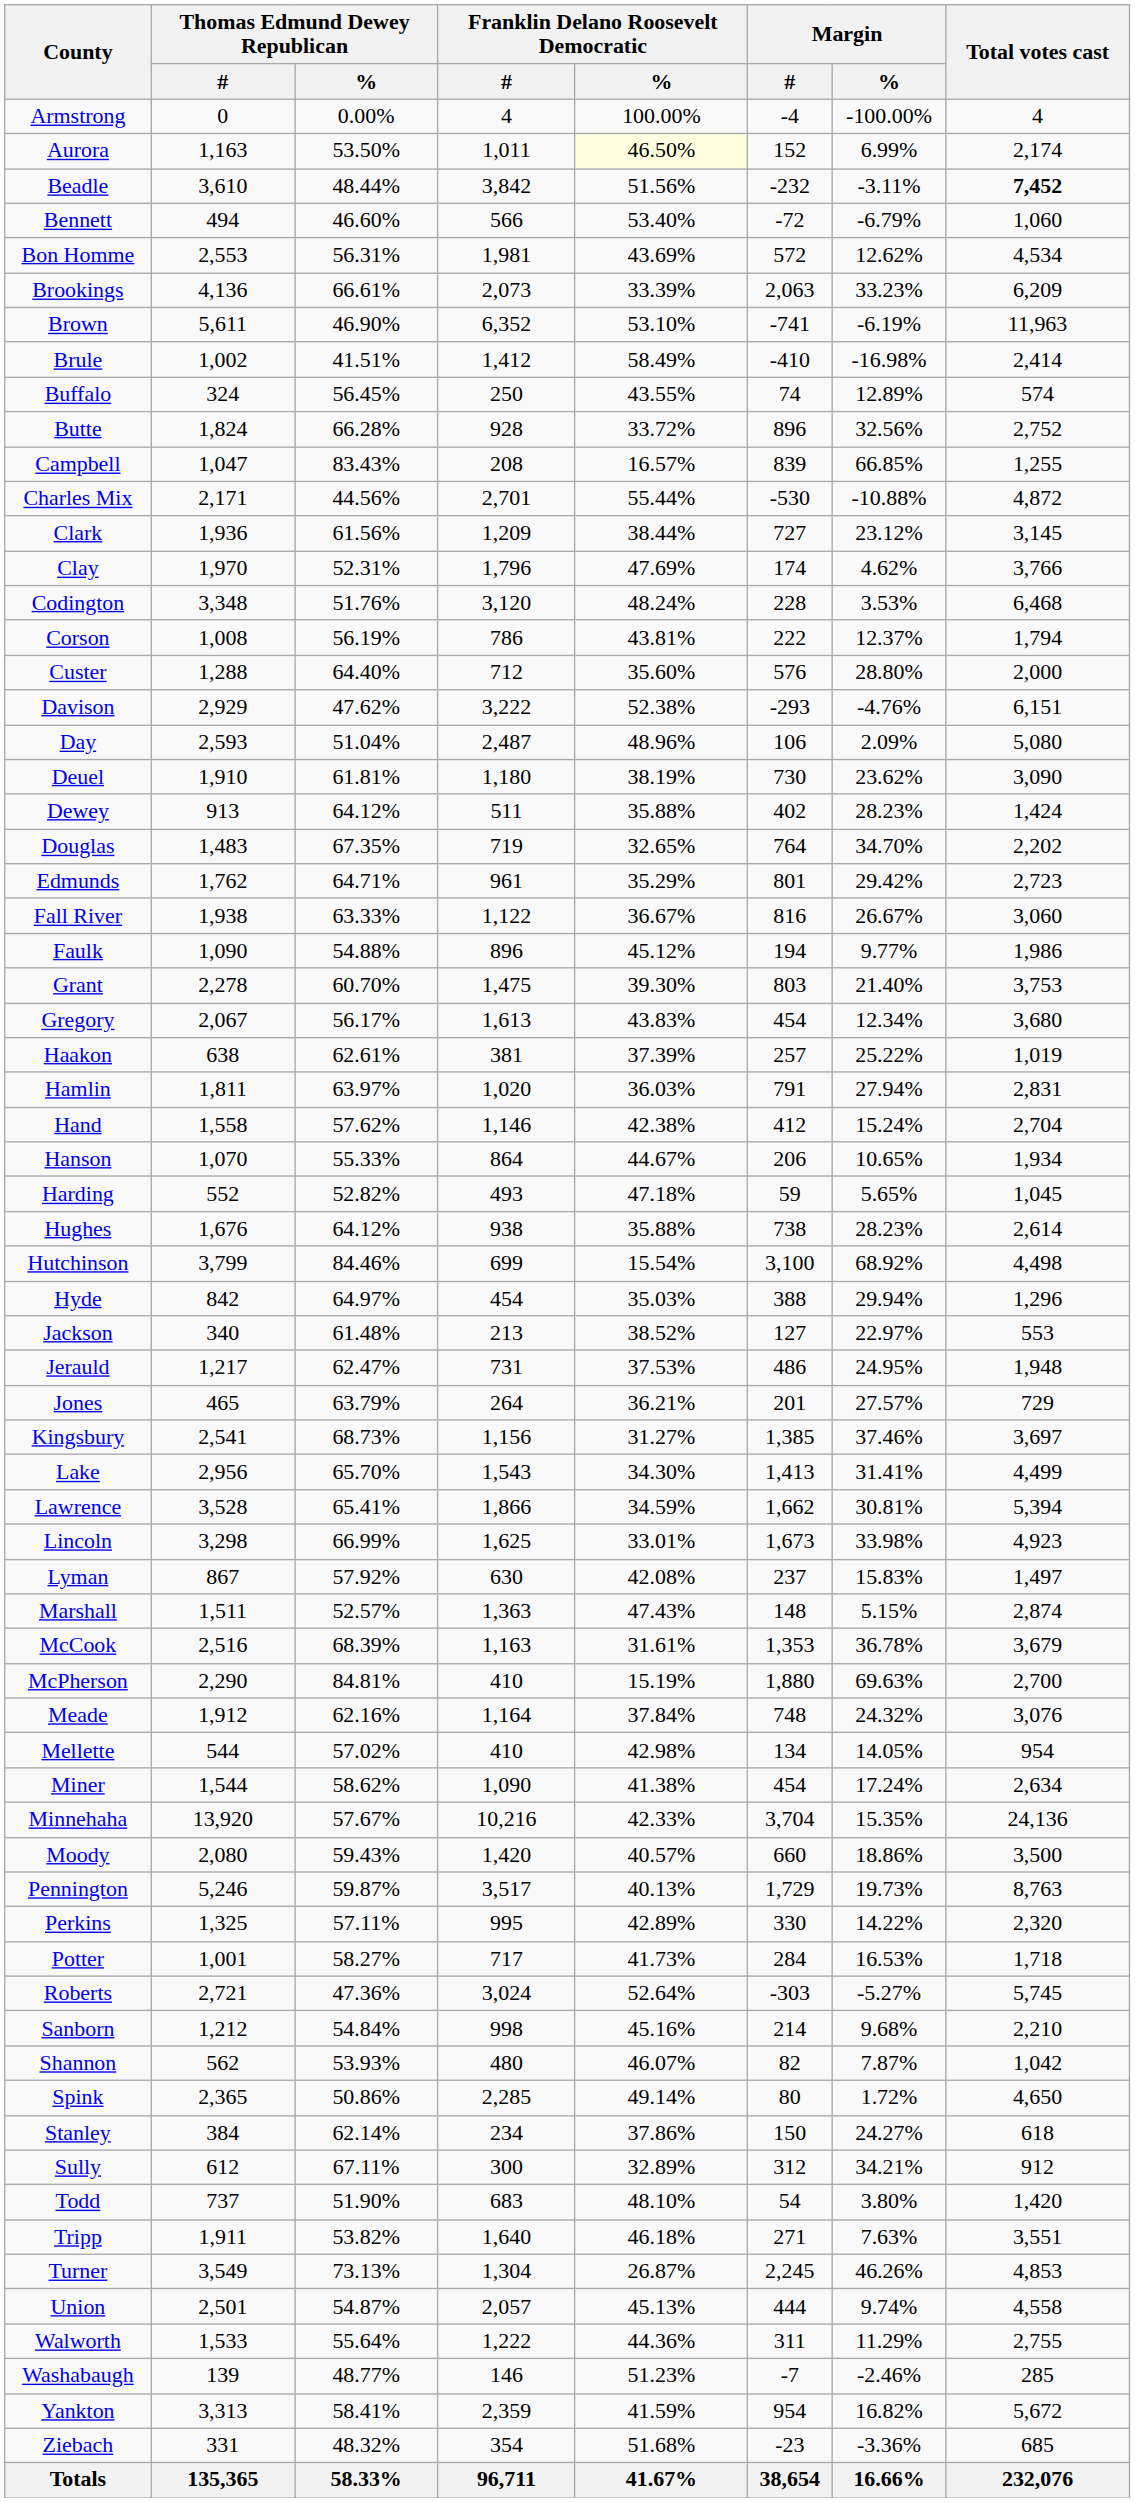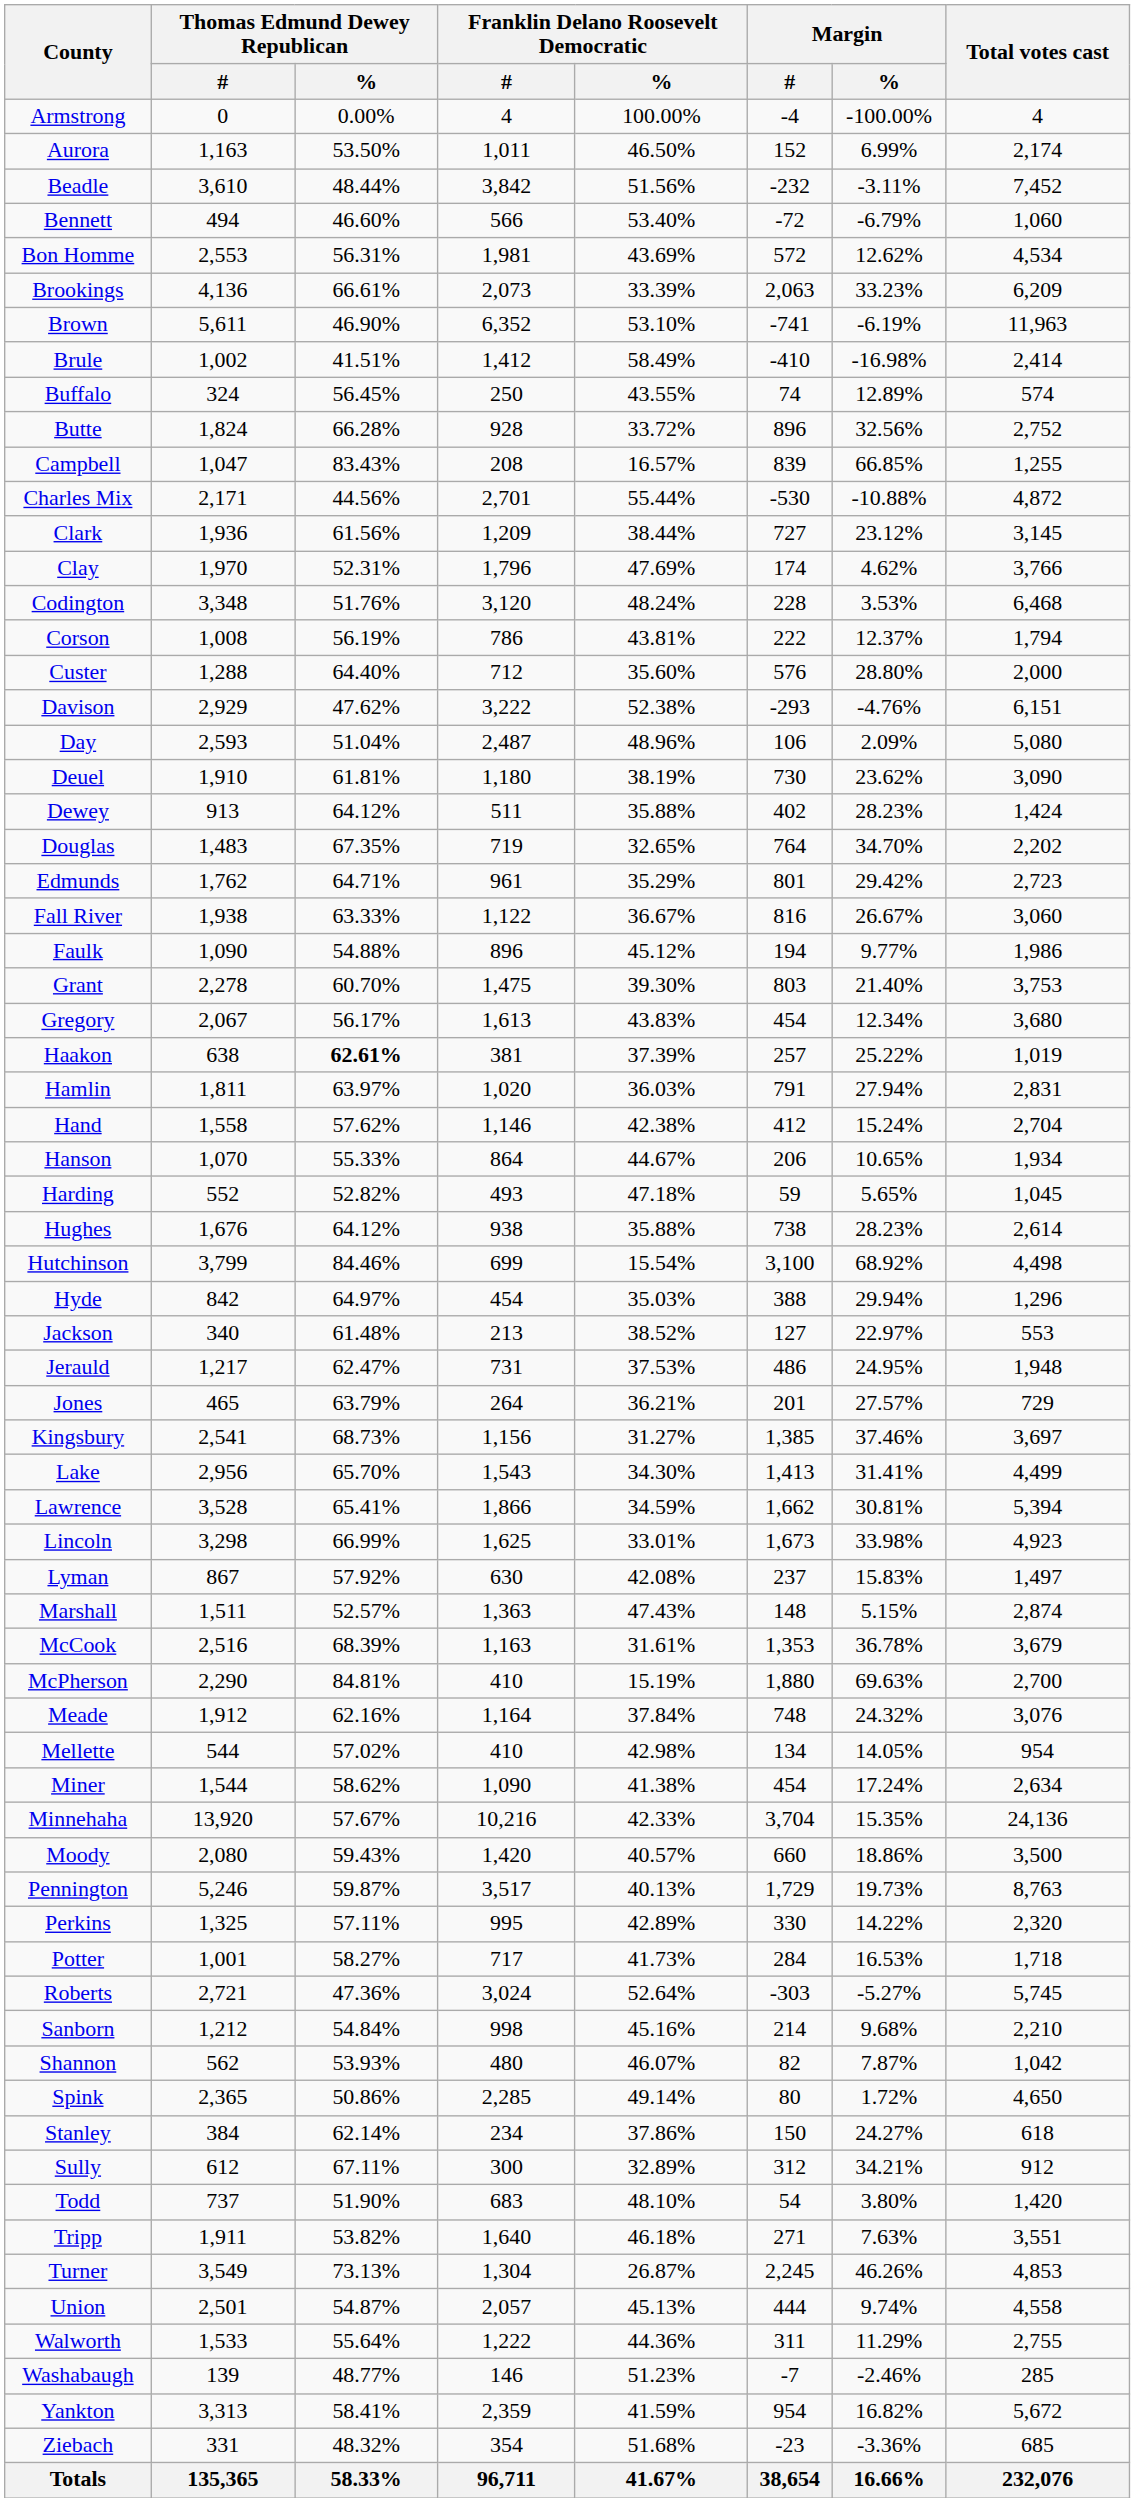(661, 150) lightyellow background -> (661, 150) no background
(1038, 185) bold -> (1038, 185) normal
(366, 1054) normal -> (366, 1054) bold
